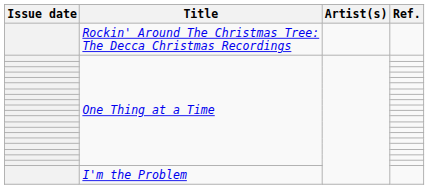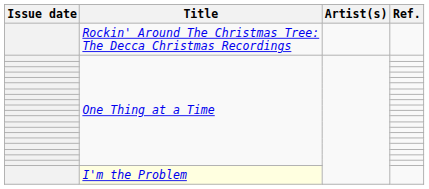(135, 175) no background -> (135, 175) lightyellow background
